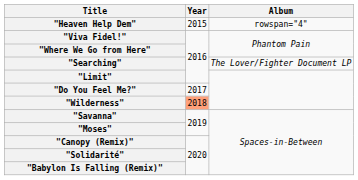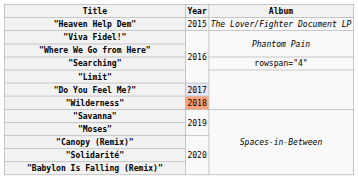(281, 24) rowspan="4" -> (281, 24) The Lover/Fighter Document LP
(281, 63) The Lover/Fighter Document LP -> (281, 63) rowspan="4"
(197, 90) no background -> (197, 90) lavender background
